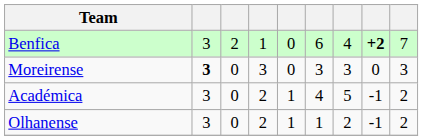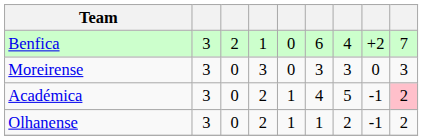(376, 43) bold -> (376, 43) normal
(206, 69) bold -> (206, 69) normal
(404, 95) no background -> (404, 95) pink background
